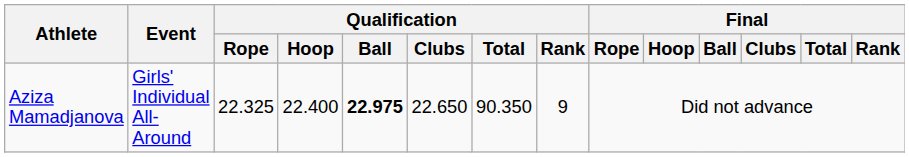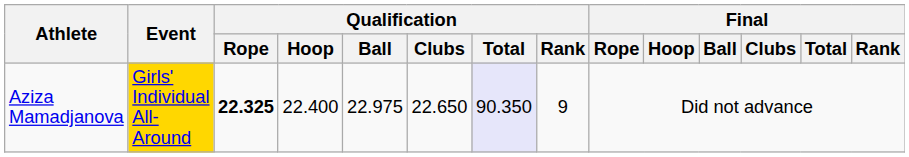(171, 108) no background -> (171, 108) gold background
(246, 108) normal -> (246, 108) bold
(375, 108) bold -> (375, 108) normal
(504, 108) no background -> (504, 108) lavender background
